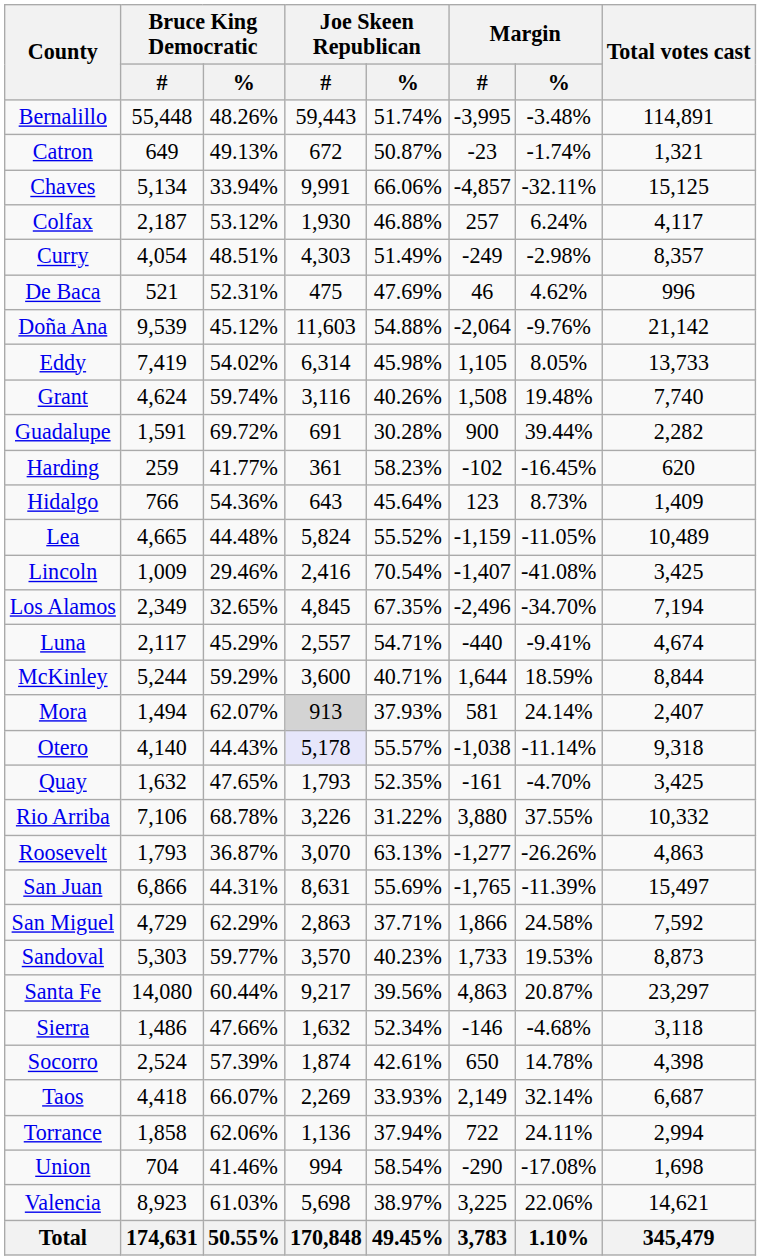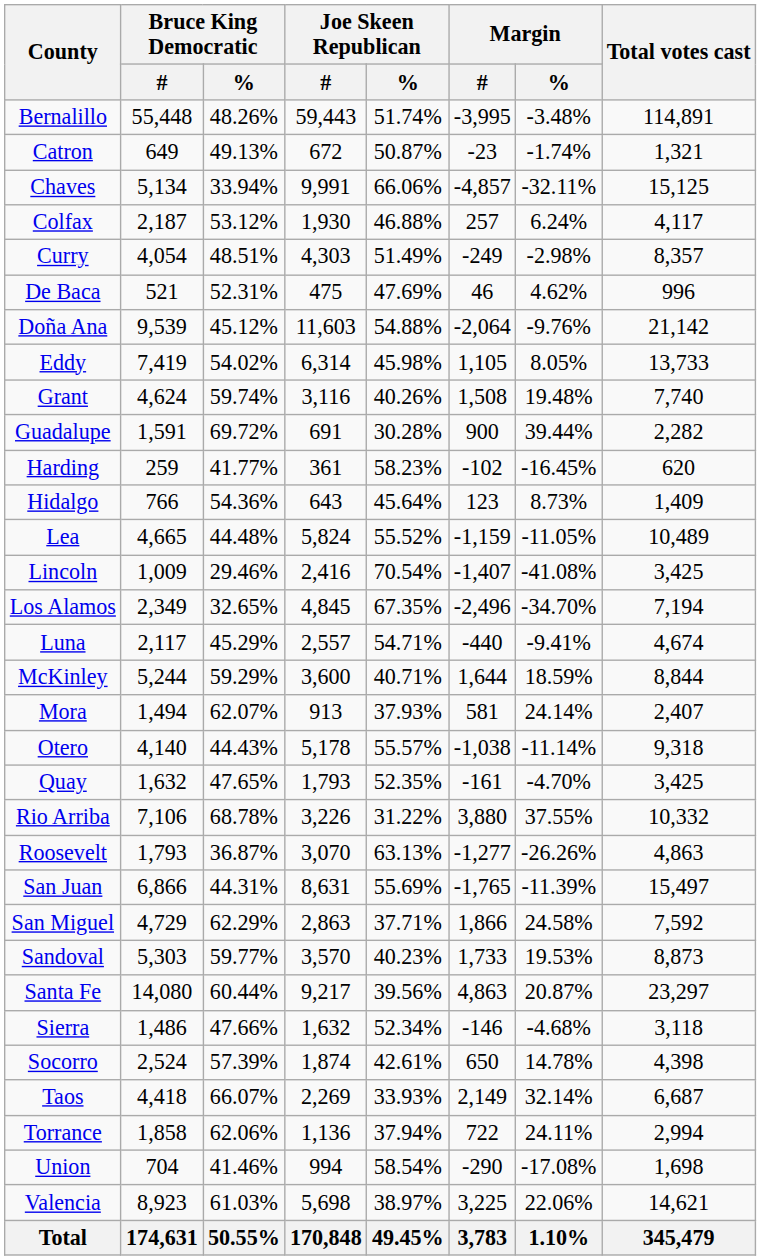(326, 712) lightgrey background -> (326, 712) no background
(326, 747) lavender background -> (326, 747) no background
